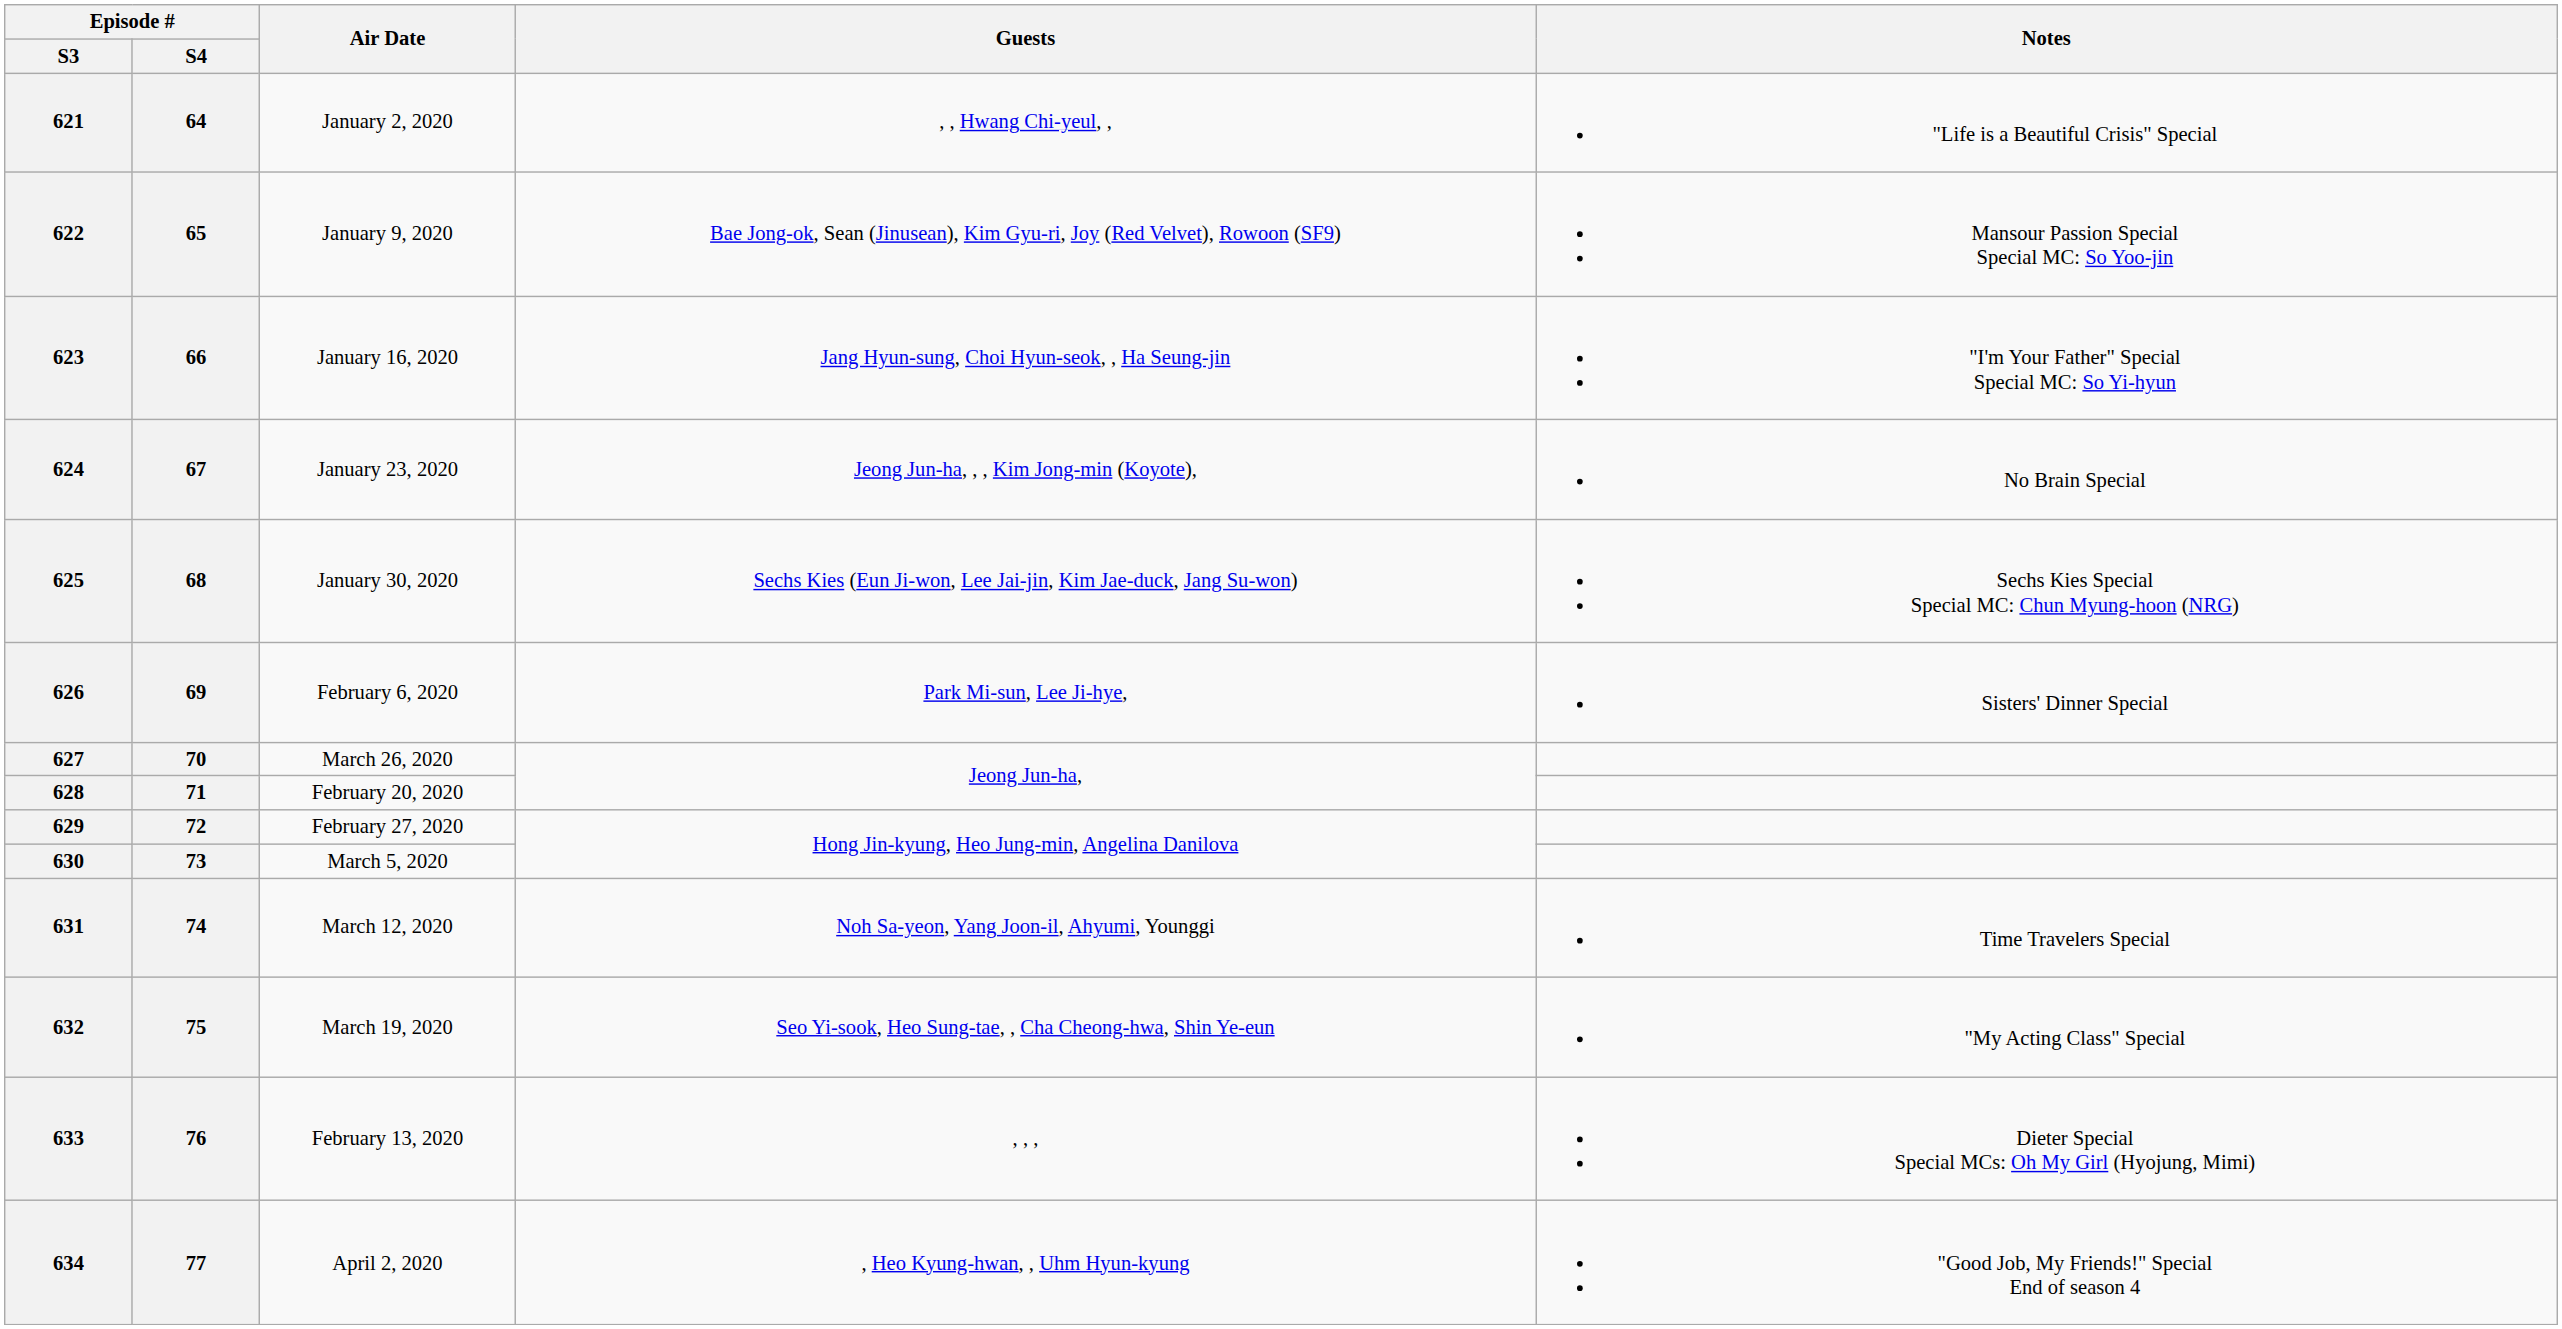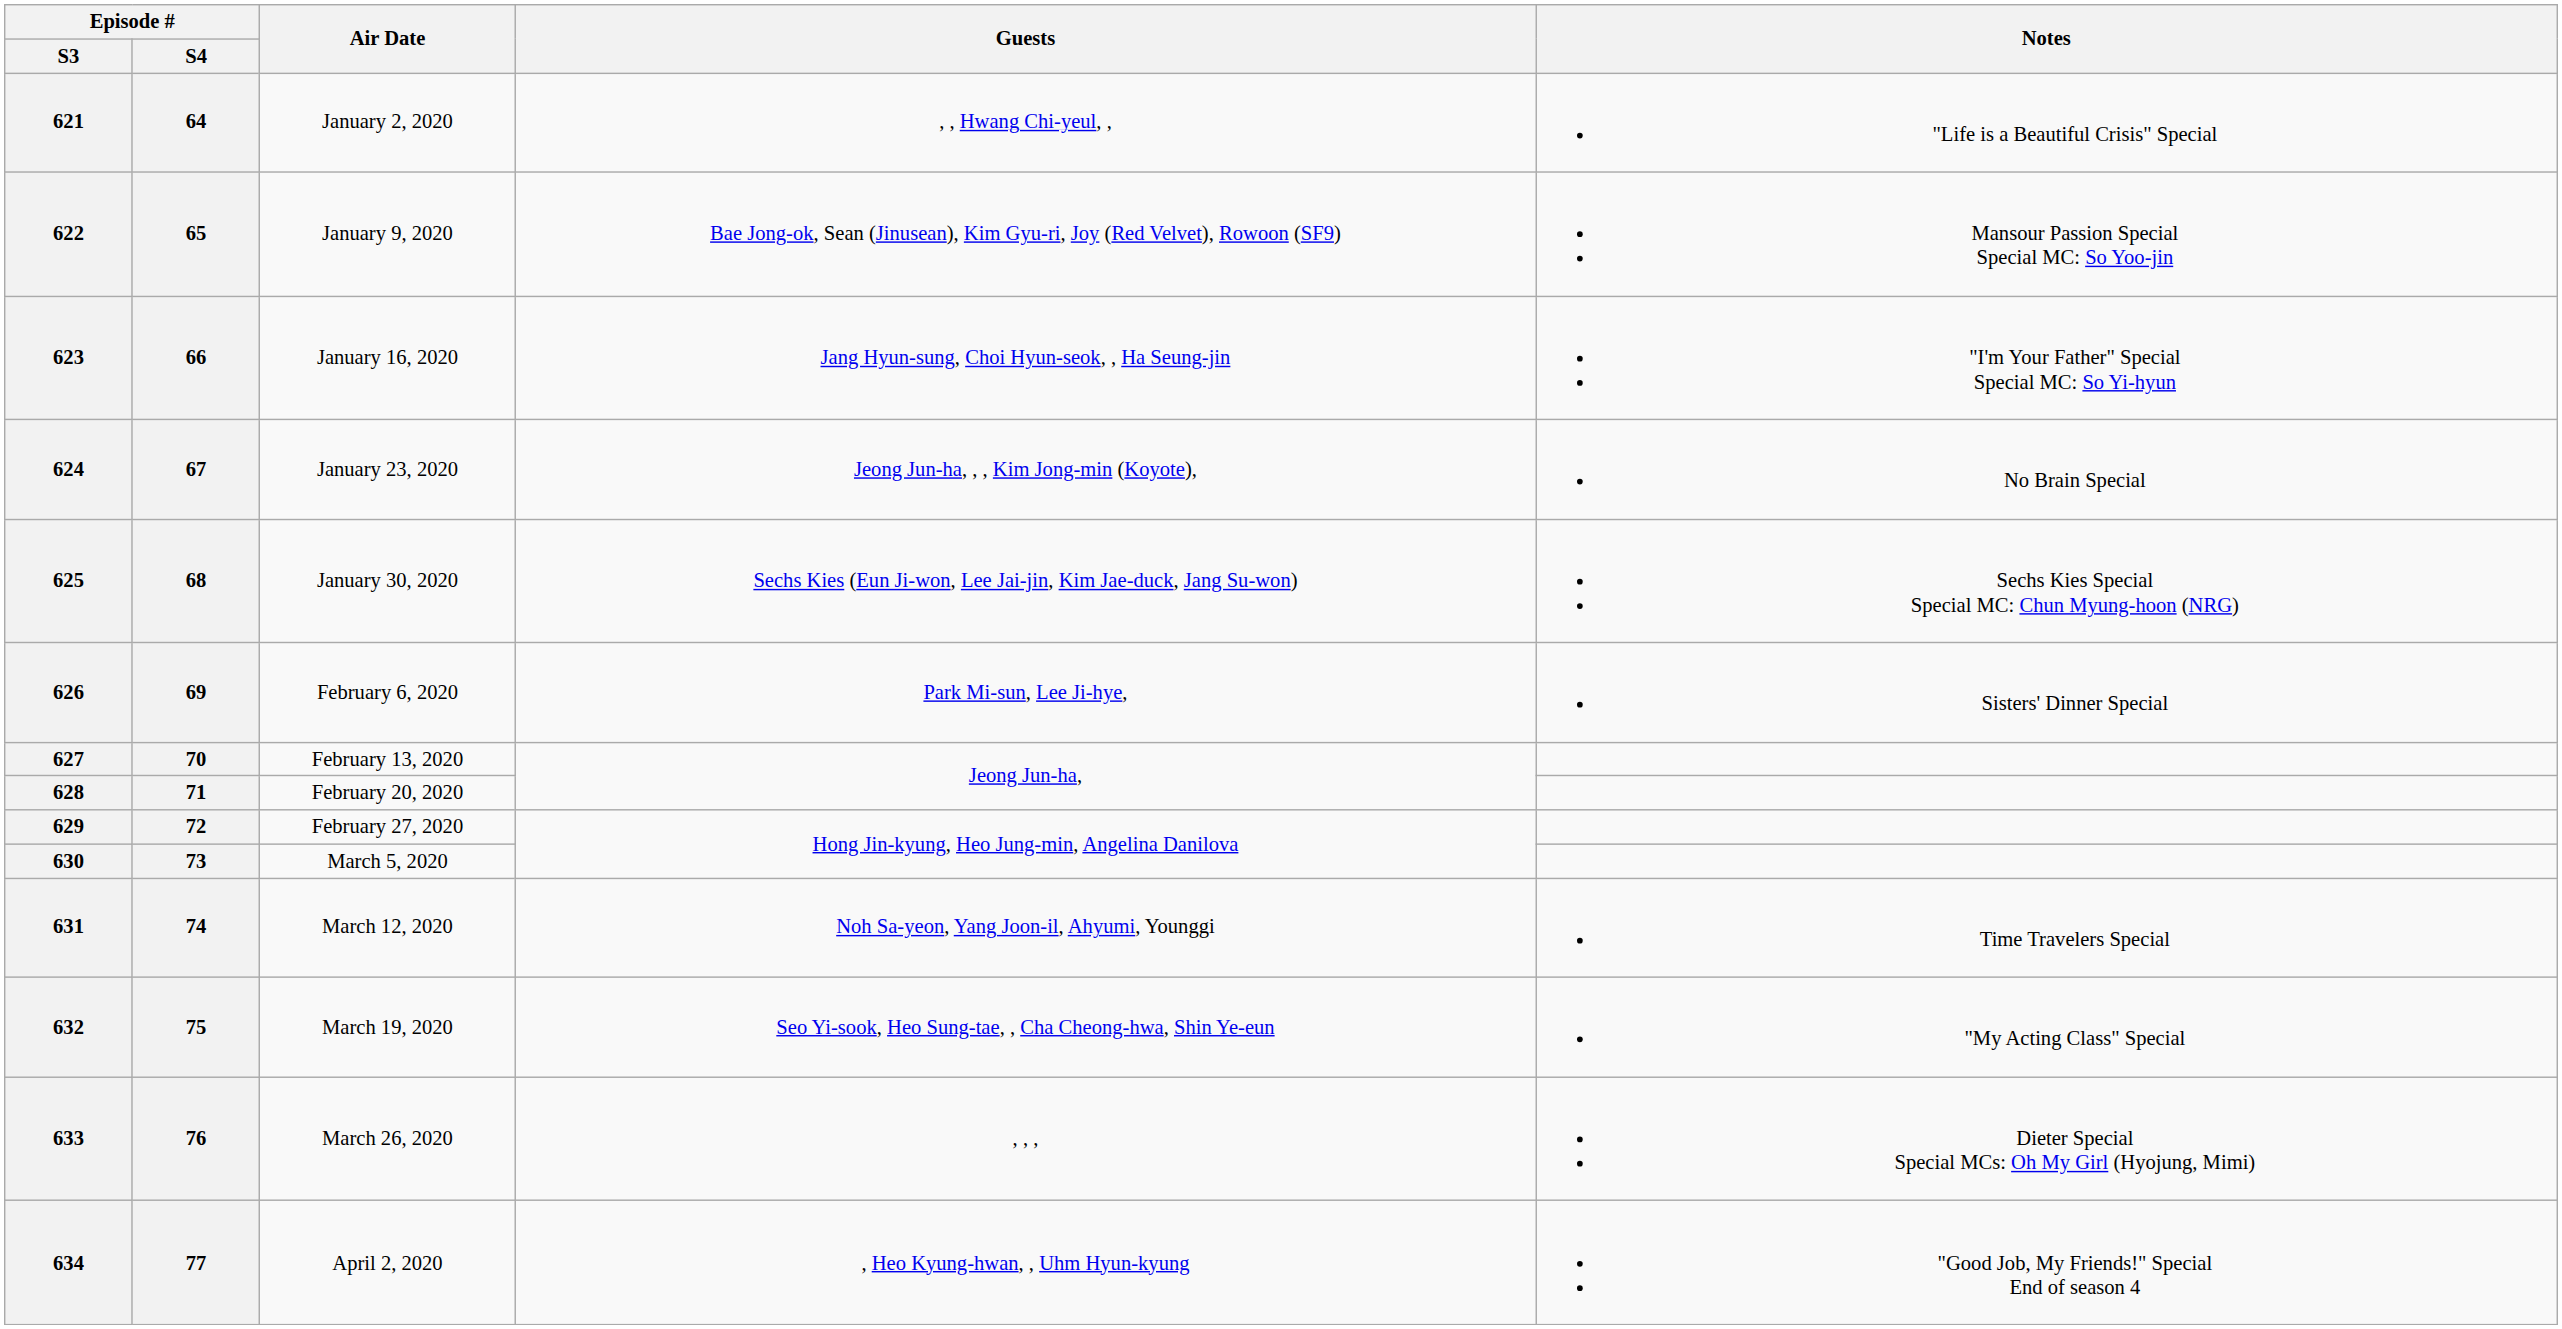(387, 759) March 26, 2020 -> (387, 759) February 13, 2020
(387, 1138) February 13, 2020 -> (387, 1138) March 26, 2020
